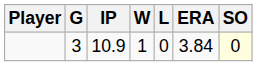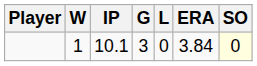columns swapped: (76, 18) <-> (142, 18)
(109, 46) 10.9 -> (111, 46) 10.1
